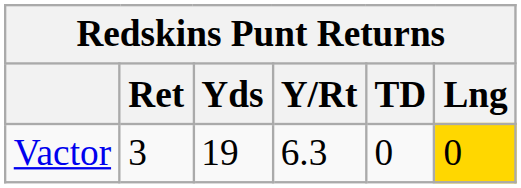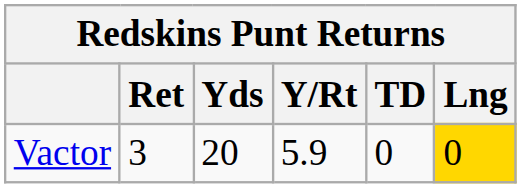(220, 152) 19 -> (220, 152) 20
(304, 152) 6.3 -> (304, 152) 5.9
